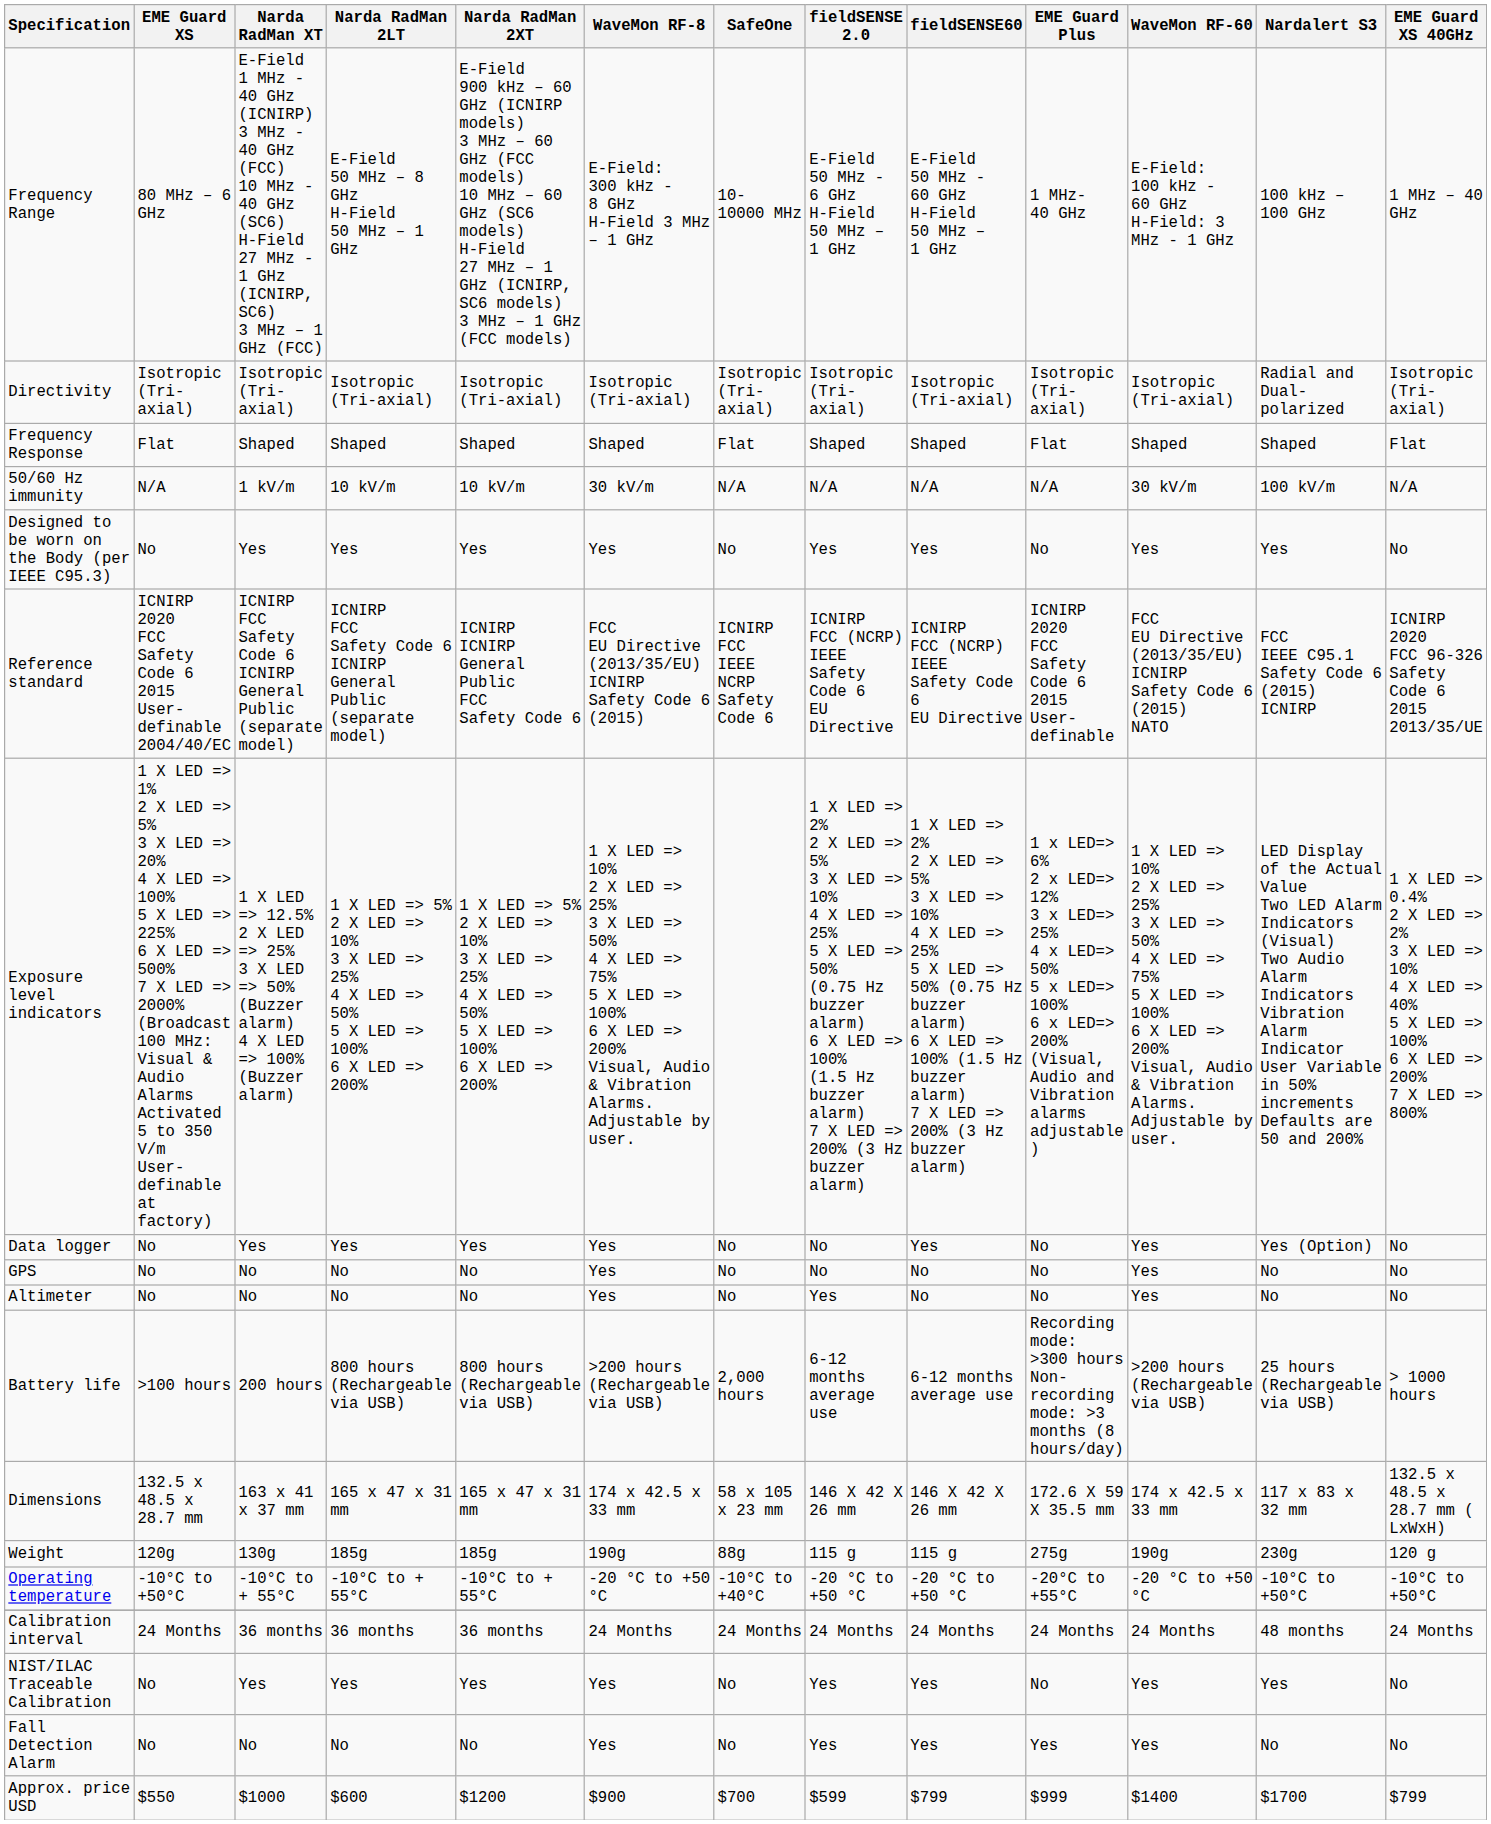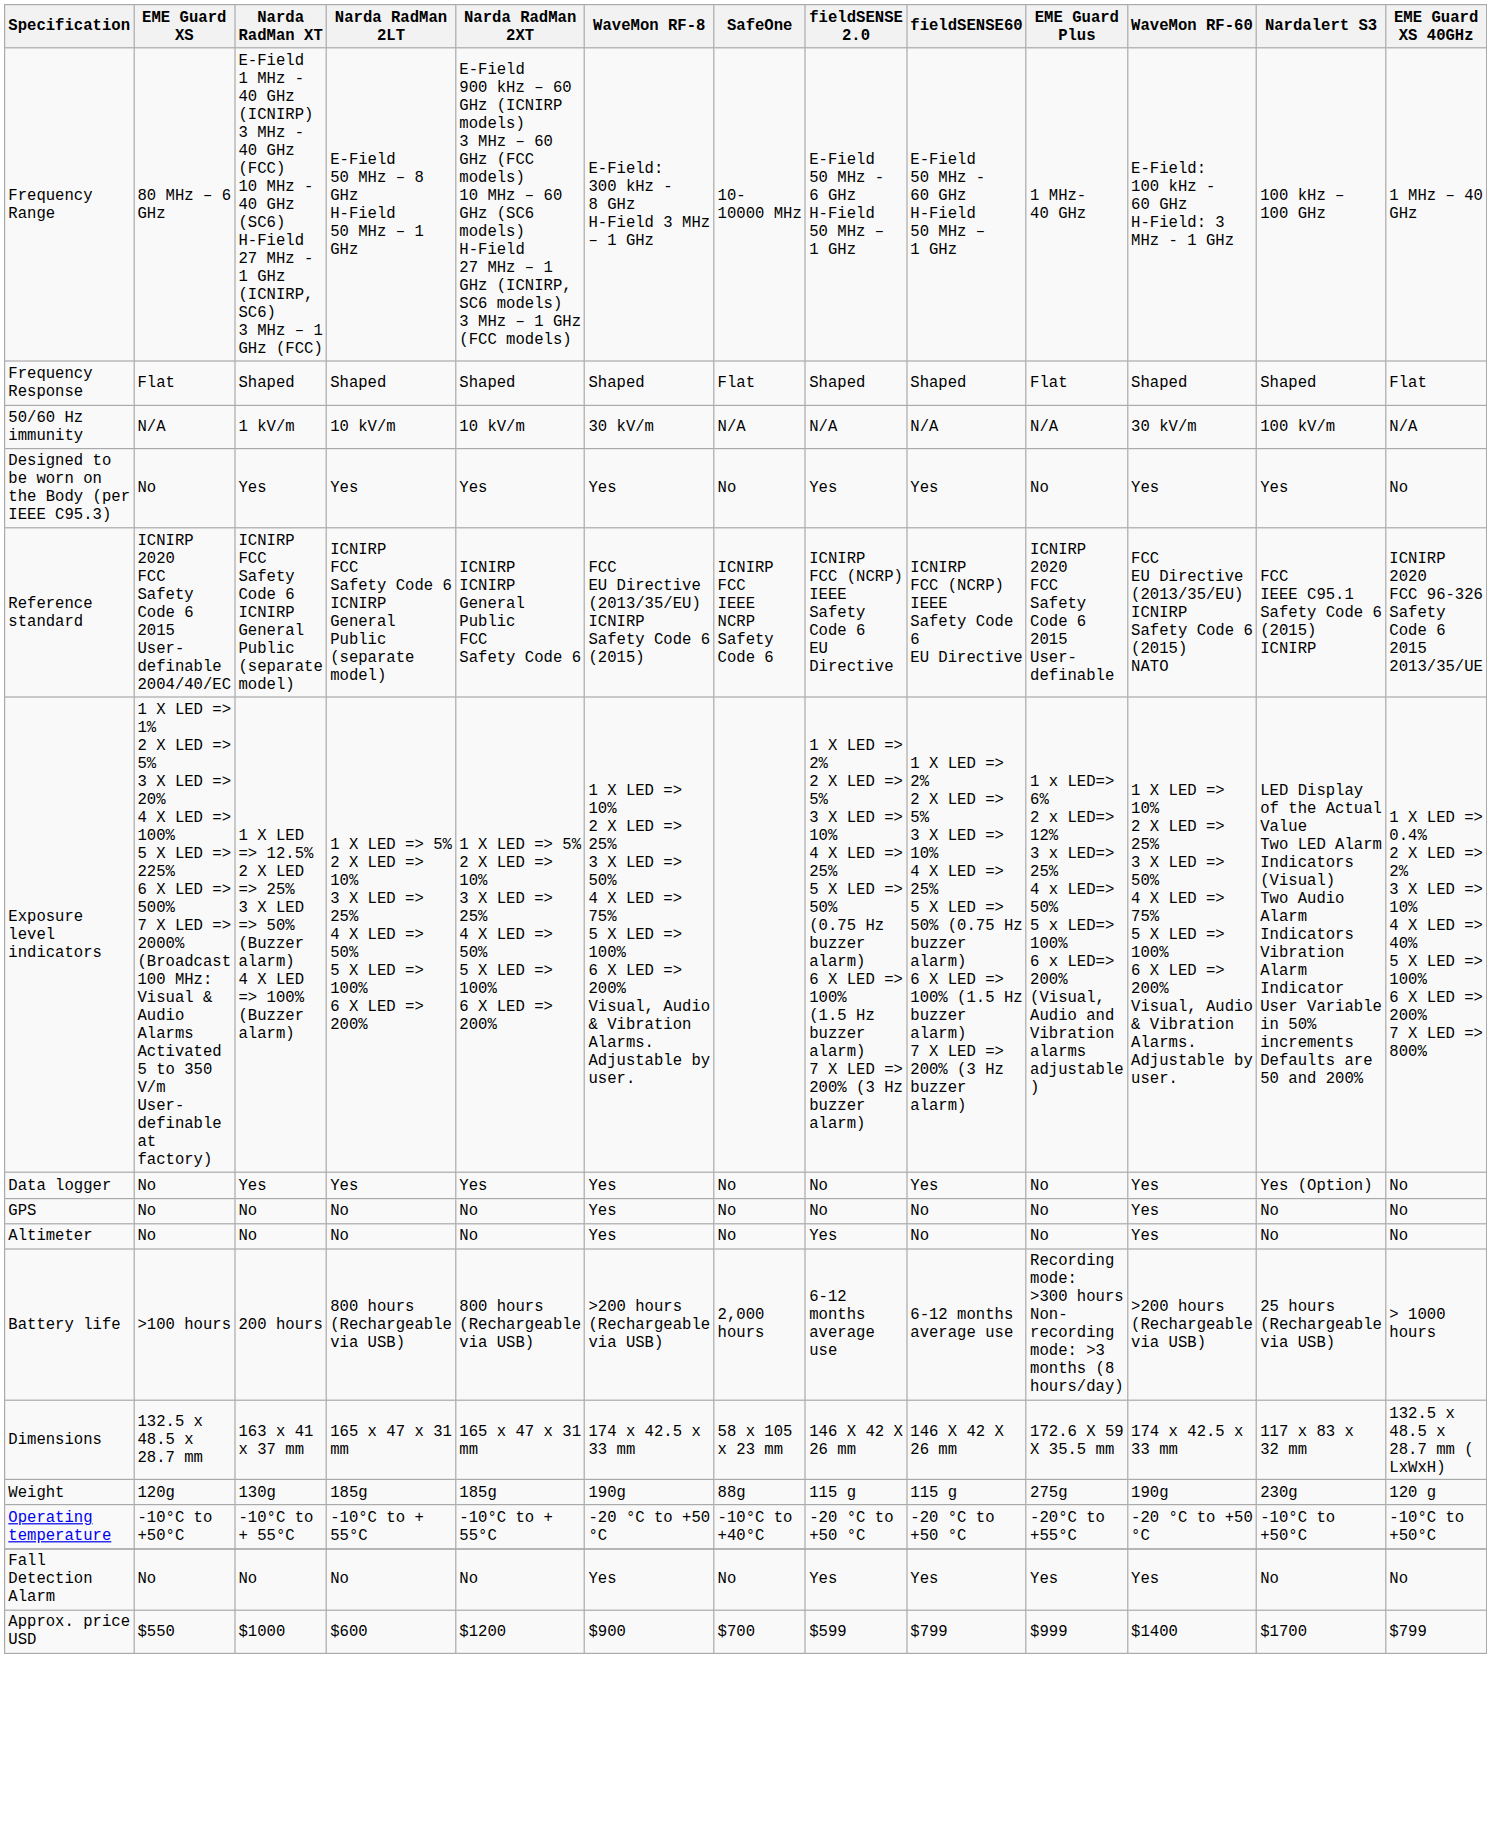- row: (60, 392)
- row: (60, 1632)
- row: (60, 1684)
